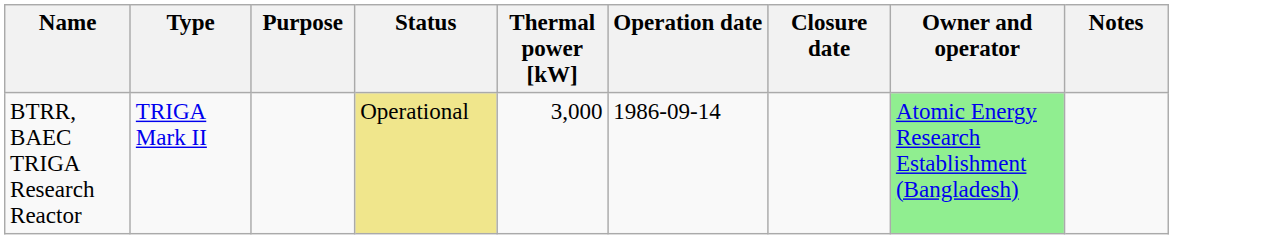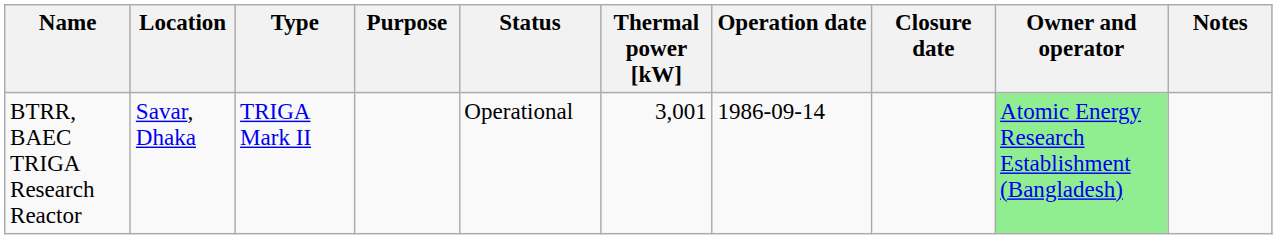+ column: (183, 22)
(415, 111) khaki background -> (519, 111) no background
(577, 111) 3,000 -> (681, 111) 3,001
